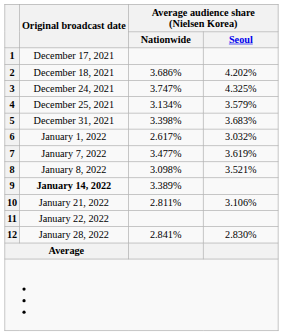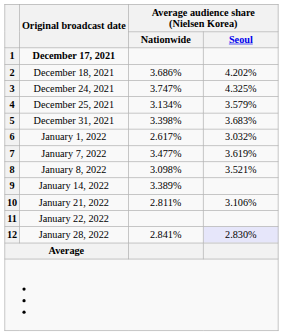(74, 56) normal -> (74, 56) bold
(74, 186) bold -> (74, 186) normal
(241, 234) no background -> (241, 234) lavender background
